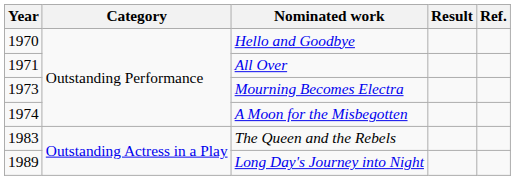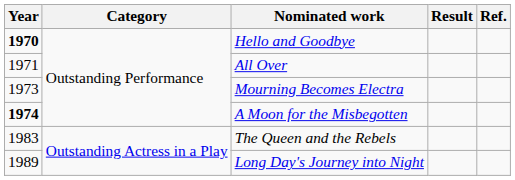(23, 41) normal -> (23, 41) bold
(23, 114) normal -> (23, 114) bold
